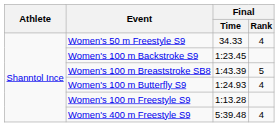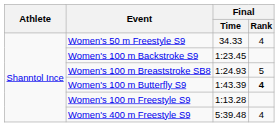(231, 70) 1:43.39 -> (231, 70) 1:24.93
(231, 85) 1:24.93 -> (231, 85) 1:43.39
(261, 85) normal -> (261, 85) bold
